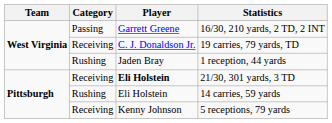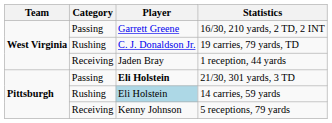(93, 45) Receiving -> (89, 45) Rushing
(89, 61) Rushing -> (93, 61) Receiving
(93, 77) Receiving -> (87, 77) Passing
(143, 94) no background -> (143, 94) lightblue background
